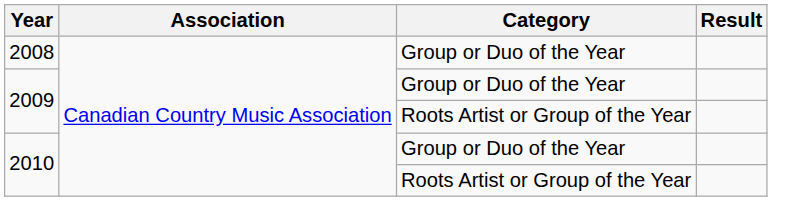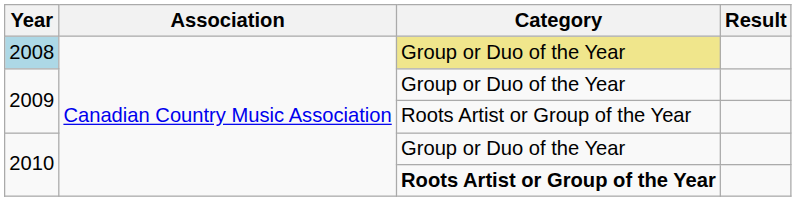(32, 52) no background -> (32, 52) lightblue background
(513, 52) no background -> (513, 52) khaki background
(546, 180) normal -> (558, 180) bold
